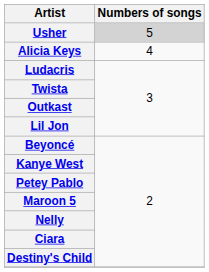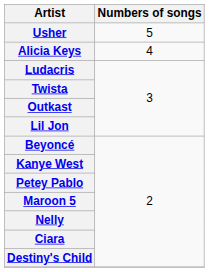(150, 32) lightgrey background -> (150, 32) no background
